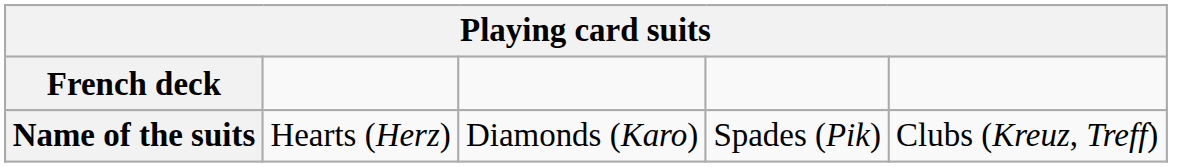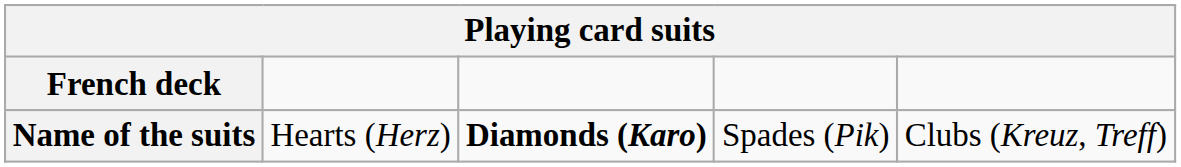(582, 135) normal -> (586, 135) bold
